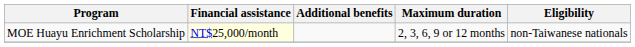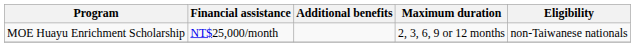(234, 32) lightyellow background -> (234, 32) no background
